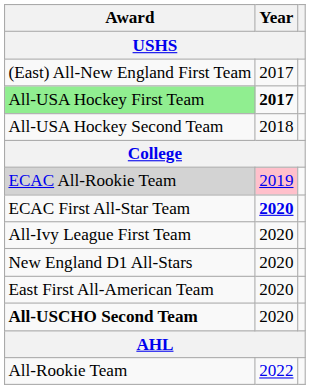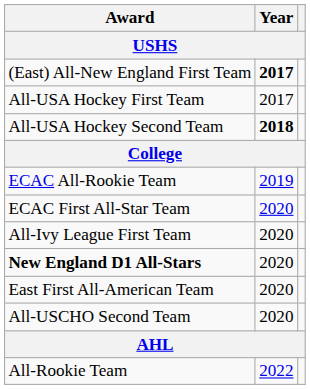(276, 72) normal -> (276, 72) bold
(106, 99) lightgreen background -> (106, 99) no background
(276, 99) bold -> (276, 99) normal
(276, 126) normal -> (276, 126) bold
(92, 180) lightgrey background -> (92, 180) no background
(276, 180) pink background -> (276, 180) no background
(276, 208) bold -> (276, 208) normal
(100, 262) normal -> (105, 262) bold
(103, 316) bold -> (99, 316) normal
